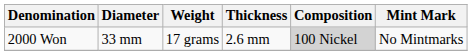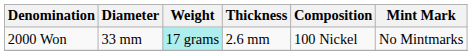(192, 38) no background -> (192, 38) paleturquoise background
(326, 38) lightgrey background -> (326, 38) no background
